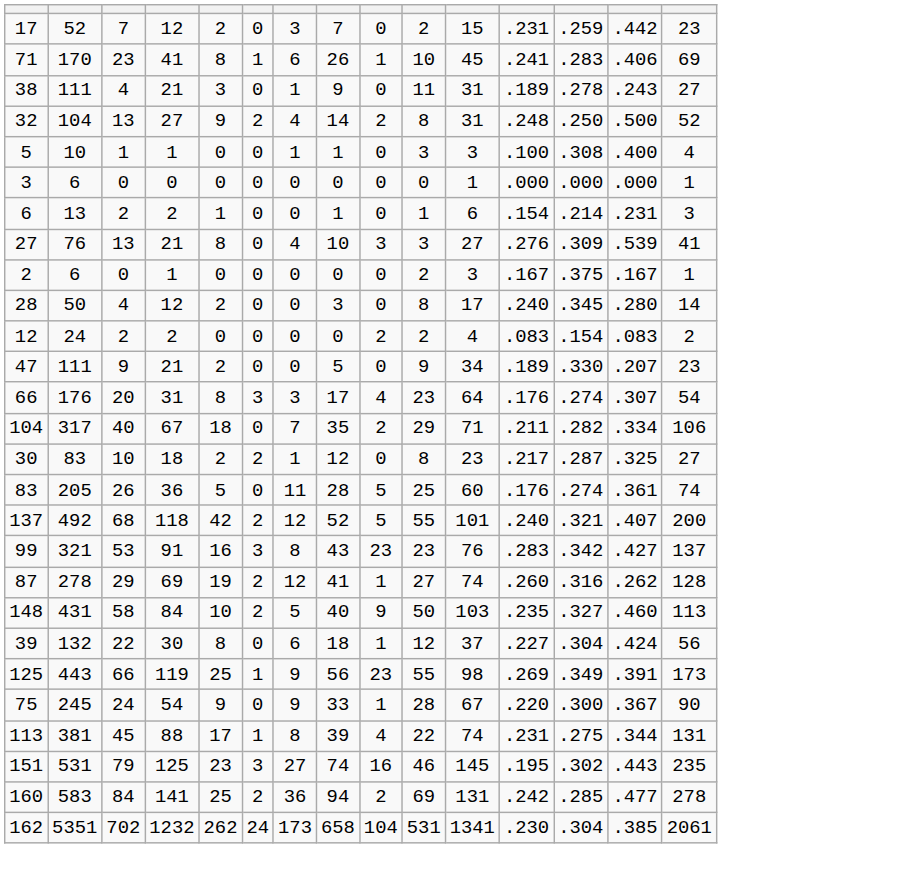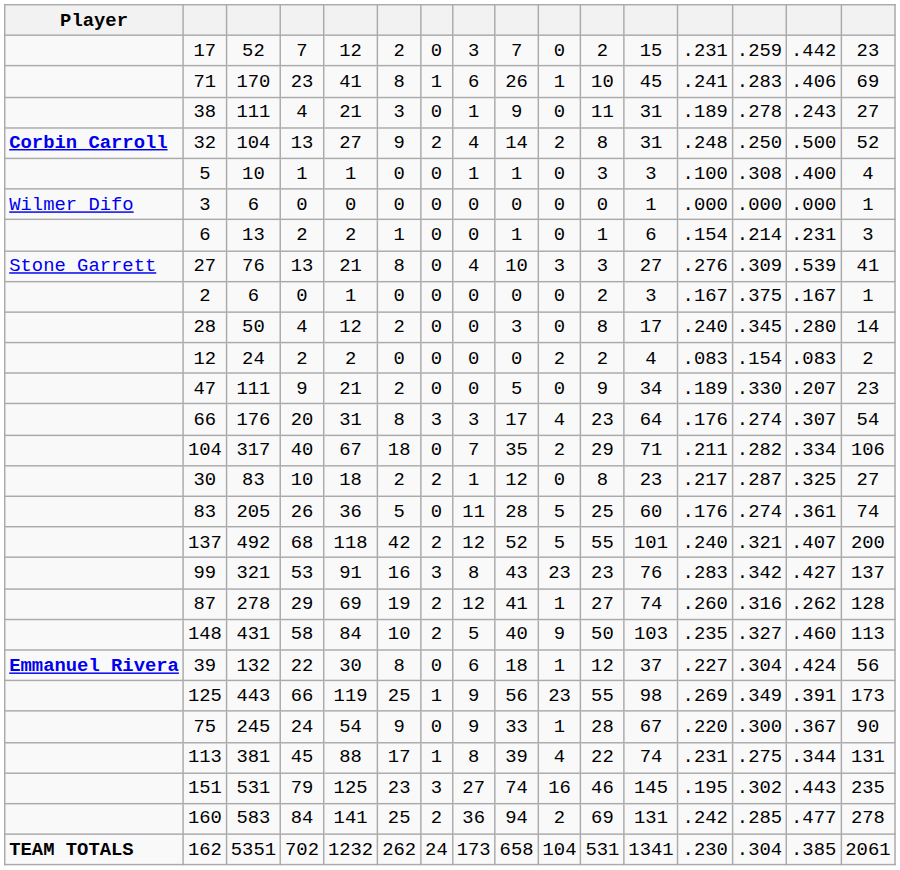+ column: (94, 20)
